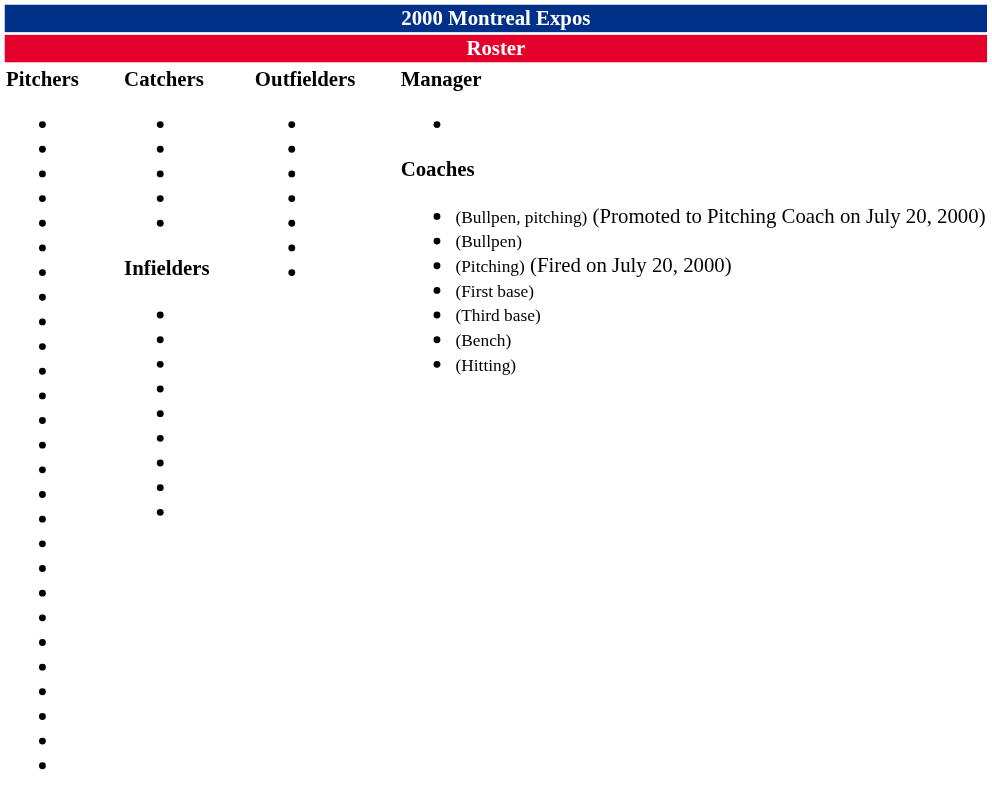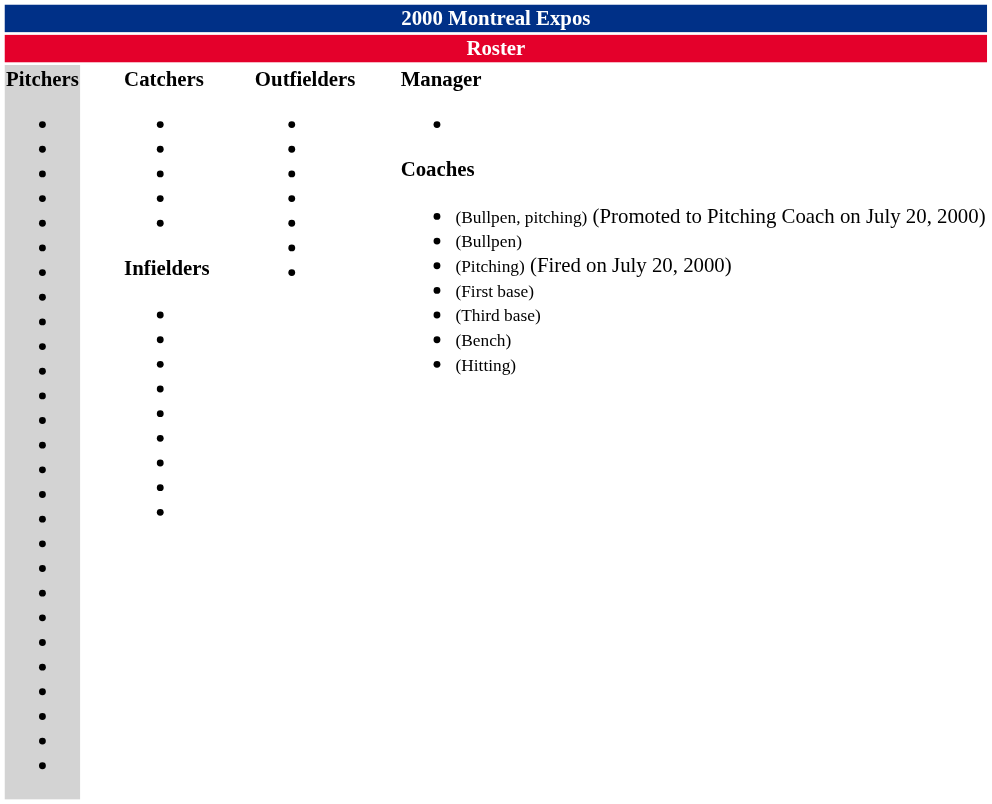(43, 422) no background -> (43, 422) lightgrey background
